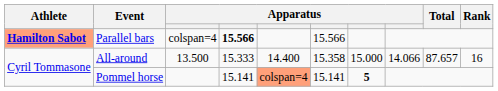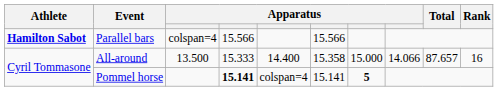(46, 38) lightsalmon background -> (46, 38) no background
(238, 38) bold -> (238, 38) normal
(238, 77) normal -> (238, 77) bold
(284, 77) lightsalmon background -> (284, 77) no background
